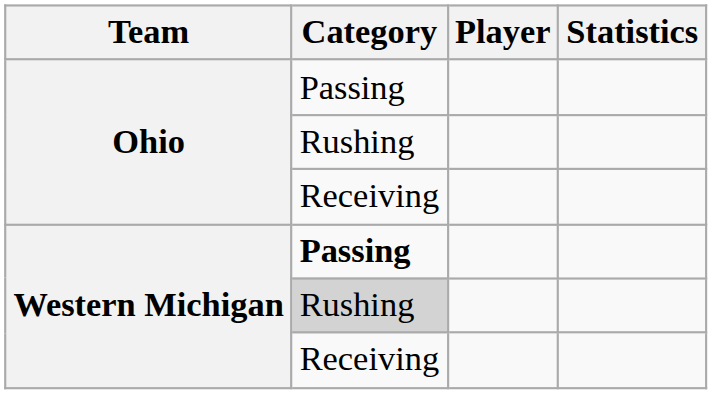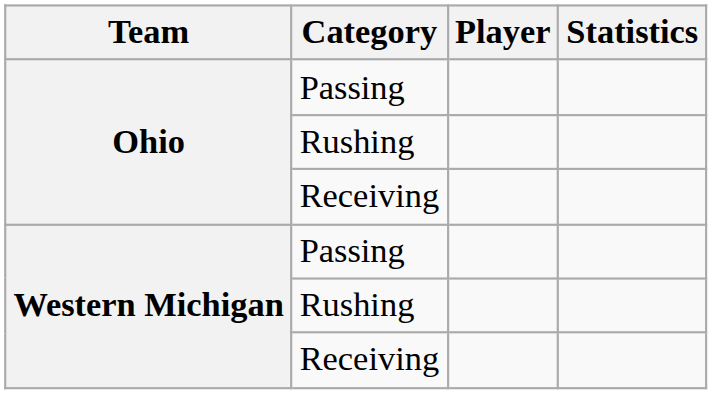(355, 250) bold -> (352, 250) normal
(357, 304) lightgrey background -> (357, 304) no background
